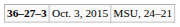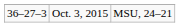(27, 13) bold -> (27, 13) normal
